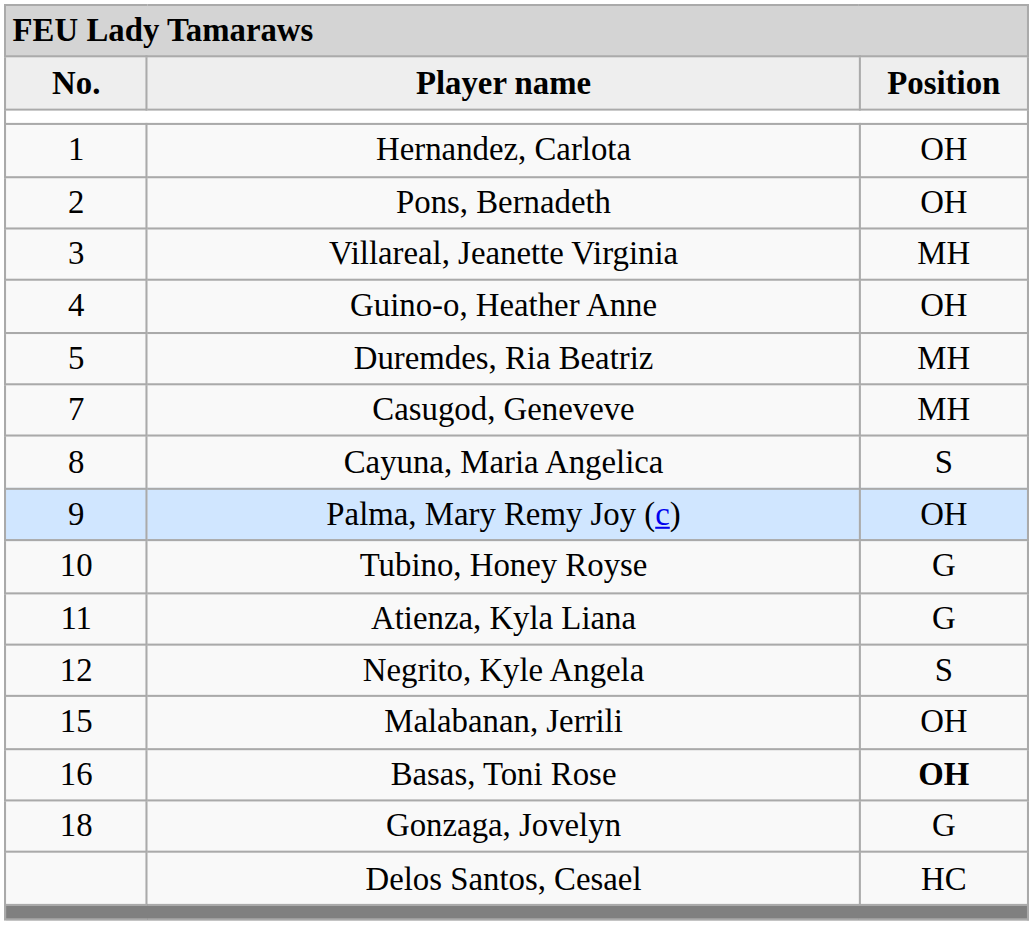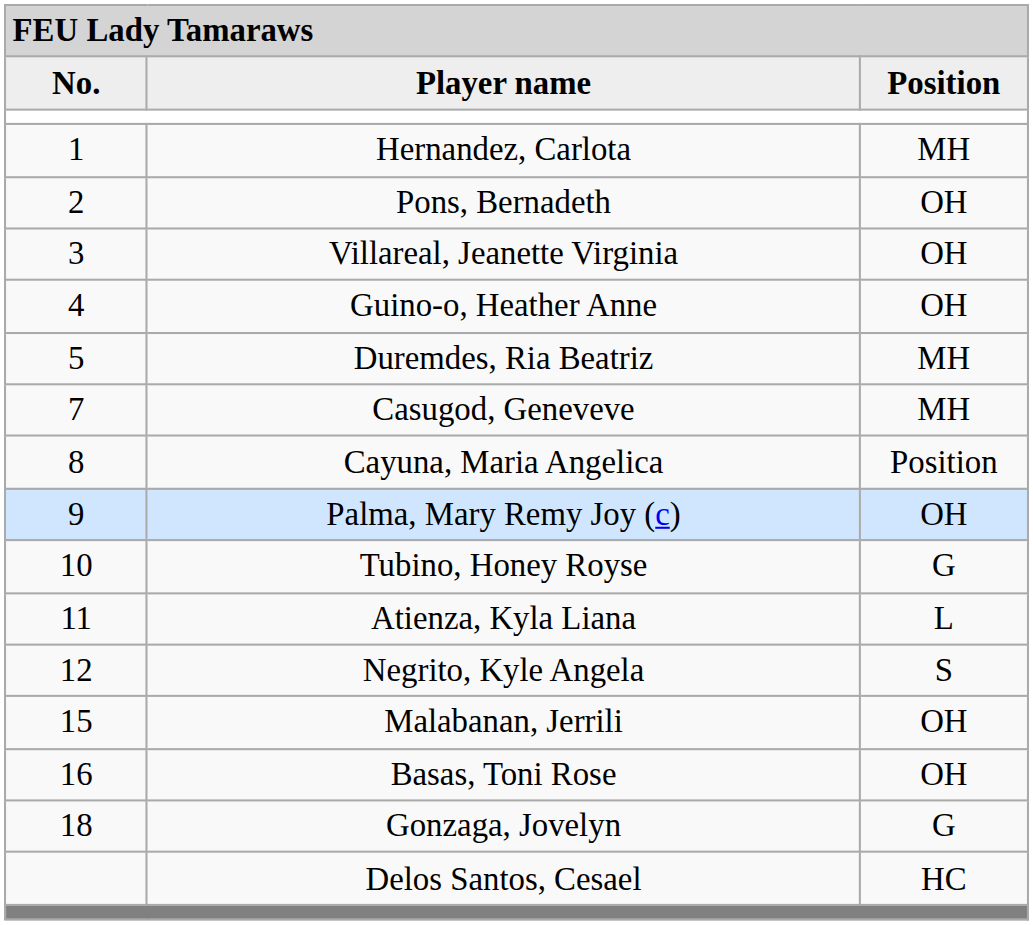(944, 149) OH -> (944, 149) MH
(944, 253) MH -> (944, 253) OH
(944, 461) S -> (944, 461) Position
(944, 617) G -> (944, 617) L
(944, 773) bold -> (944, 773) normal
